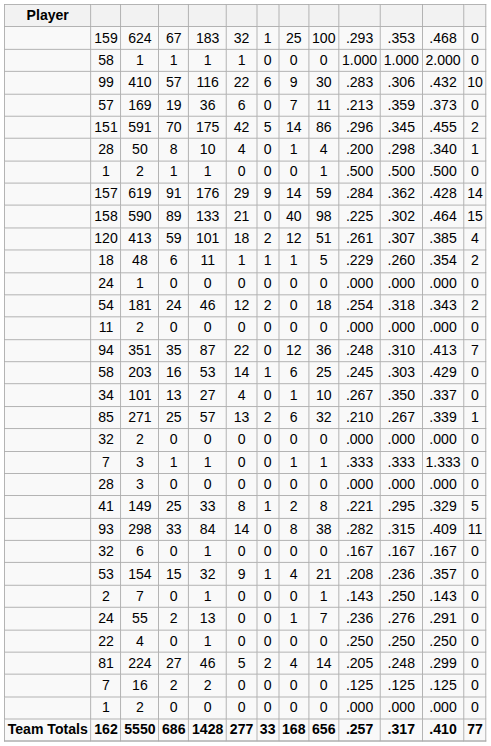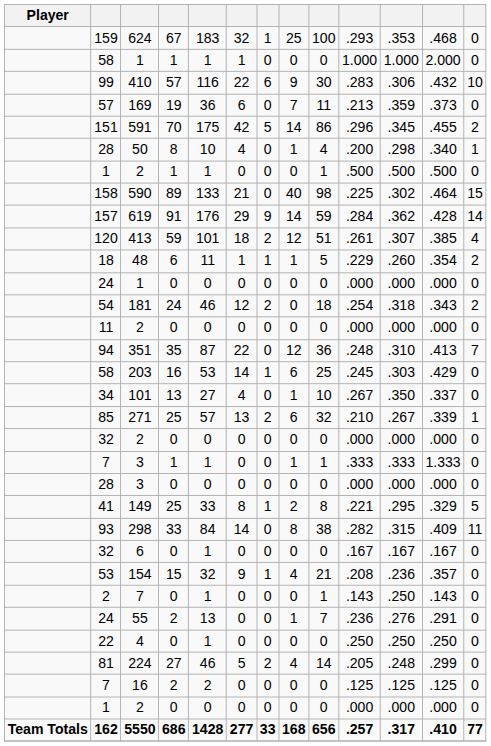rows swapped: (106, 194) <-> (106, 216)
